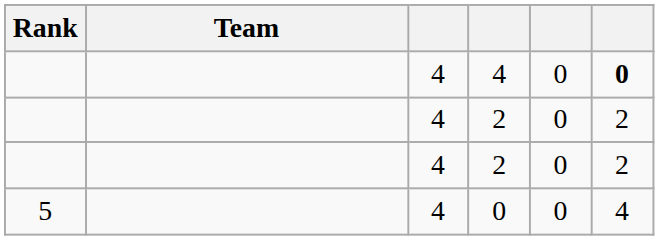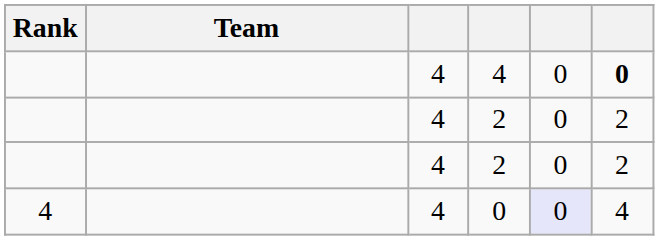(45, 211) 5 -> (45, 211) 4
(561, 211) no background -> (561, 211) lavender background
